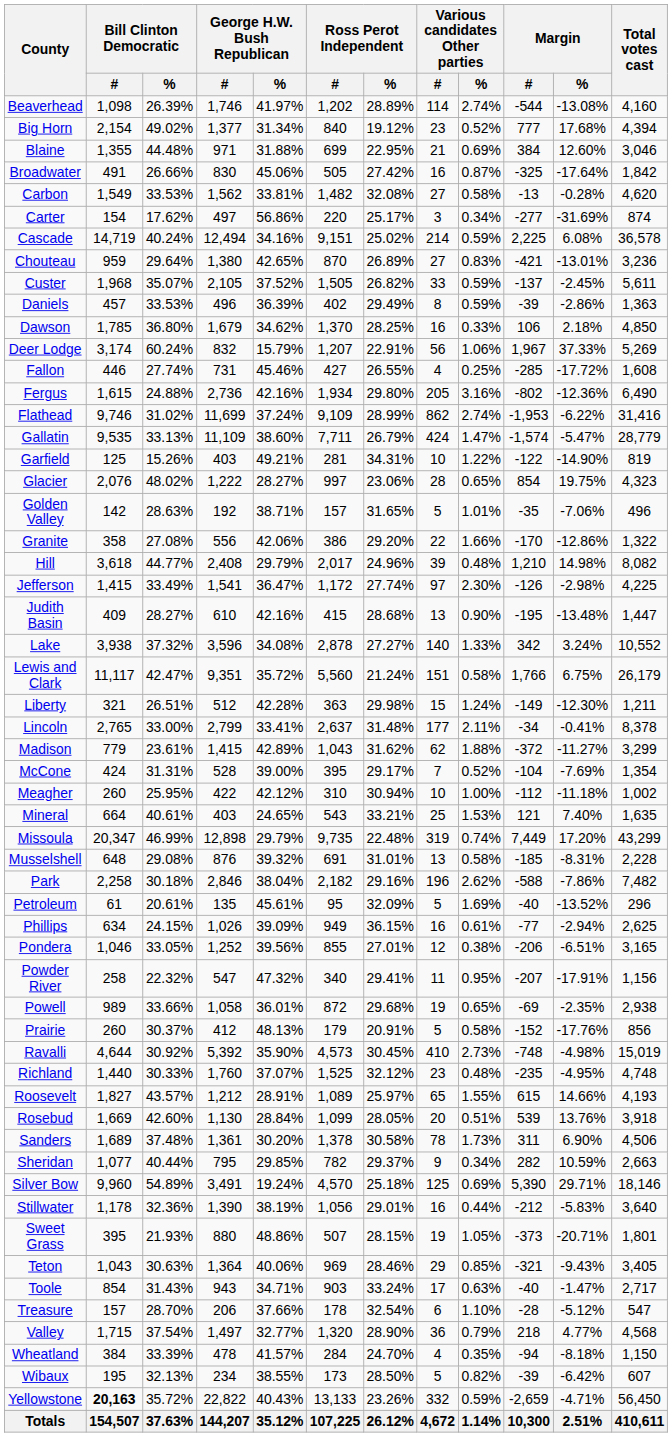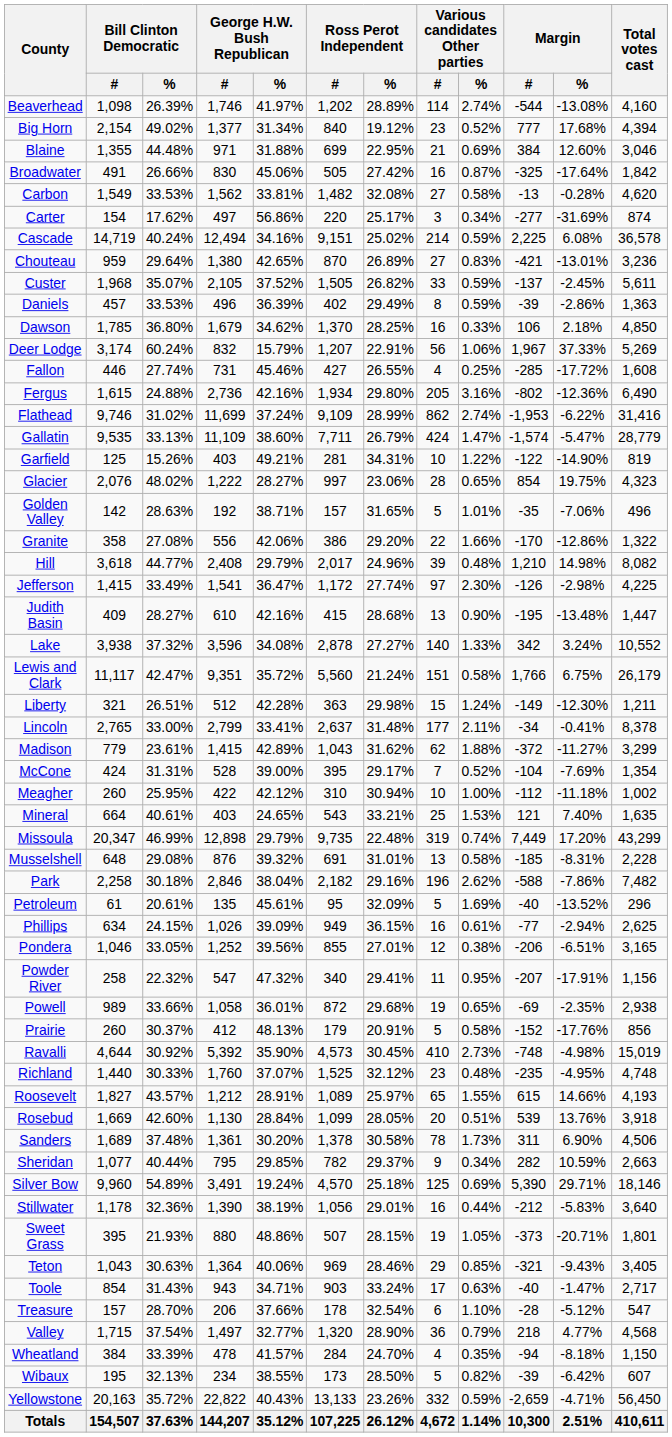(114, 1399) bold -> (114, 1399) normal
